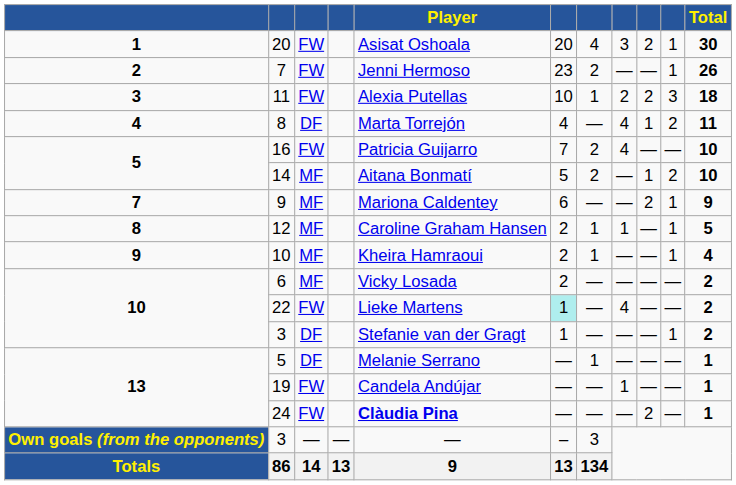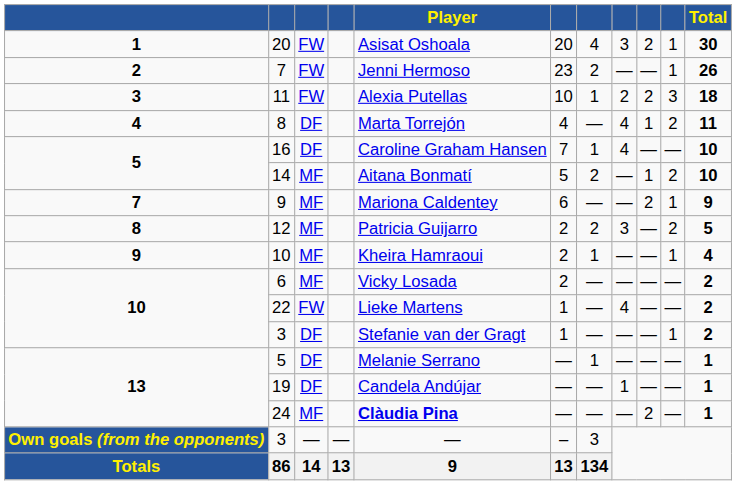(311, 149) FW -> (311, 149) DF
(418, 149) Patricia Guijarro -> (452, 149) Caroline Graham Hansen
(594, 149) 2 -> (594, 149) 1
(452, 228) Caroline Graham Hansen -> (418, 228) Patricia Guijarro
(594, 228) 1 -> (594, 228) 2
(624, 228) 1 -> (624, 228) 3
(673, 228) 1 -> (673, 228) 2
(564, 307) paleturquoise background -> (564, 307) no background
(311, 387) FW -> (311, 387) DF
(311, 413) FW -> (311, 413) MF
